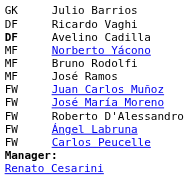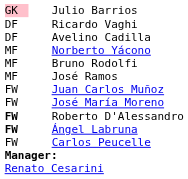(11, 11) no background -> (11, 11) pink background
(11, 37) bold -> (11, 37) normal
(11, 116) normal -> (11, 116) bold
(11, 129) normal -> (11, 129) bold
